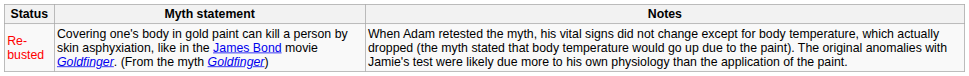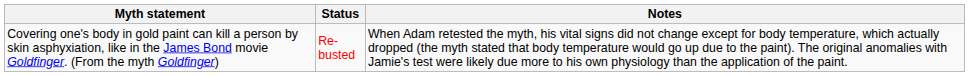columns swapped: (210, 14) <-> (29, 14)
